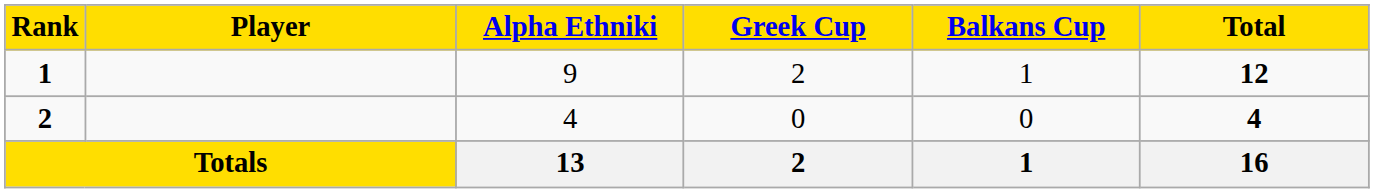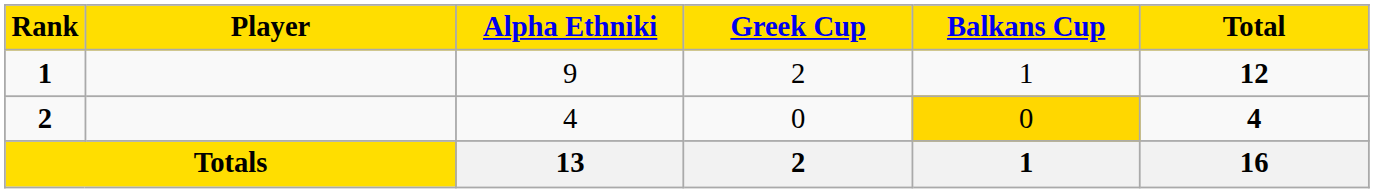(1026, 118) no background -> (1026, 118) gold background
